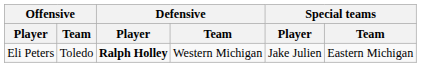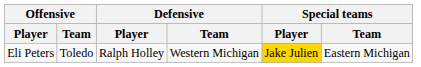(133, 52) bold -> (132, 52) normal
(295, 52) no background -> (291, 52) gold background
